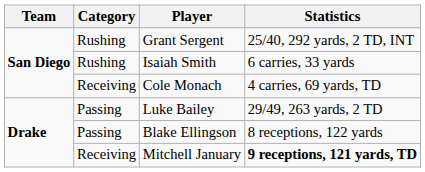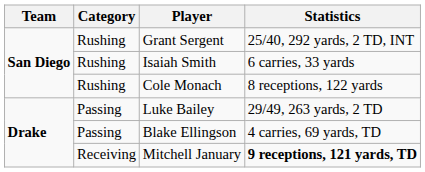(107, 85) Receiving -> (101, 85) Rushing
(314, 85) 4 carries, 69 yards, TD -> (315, 85) 8 receptions, 122 yards
(315, 132) 8 receptions, 122 yards -> (314, 132) 4 carries, 69 yards, TD
